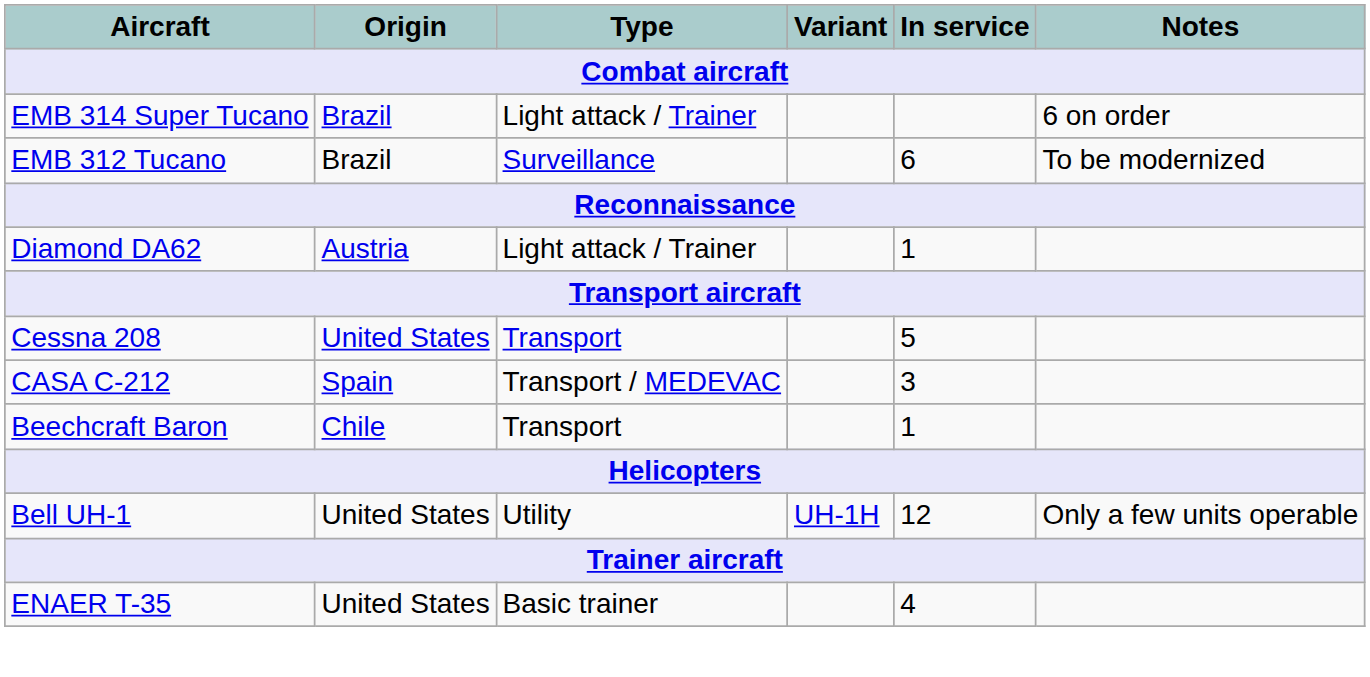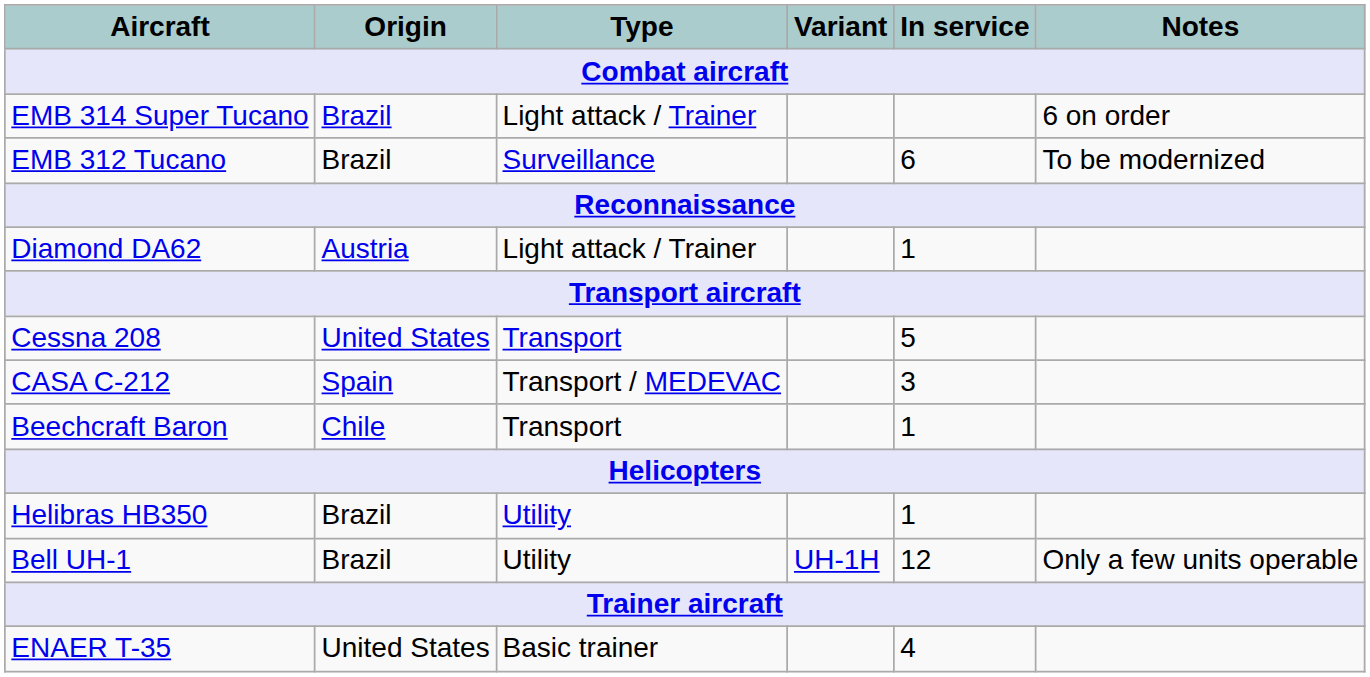+ row: (109, 515)
(406, 515) United States -> (357, 559) Brazil
